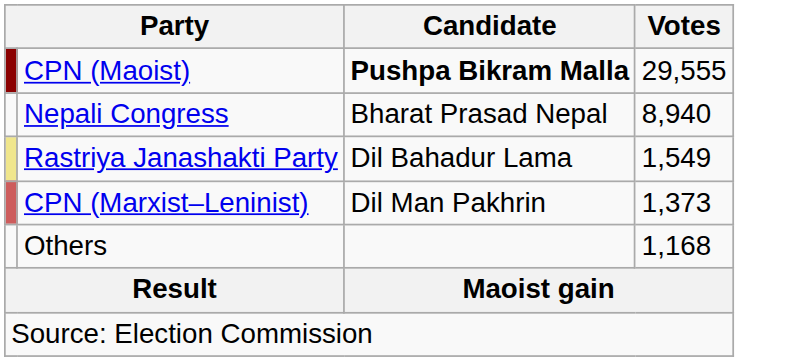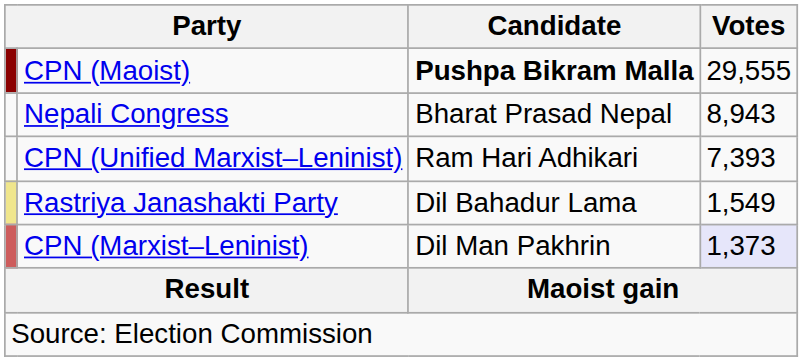(676, 114) 8,940 -> (741, 114) 8,943
+ row: (213, 158)
(676, 202) no background -> (741, 245) lavender background
- row: (66, 245)
